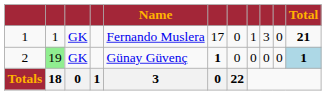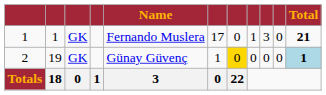(55, 57) lightgreen background -> (55, 57) no background
(218, 57) bold -> (218, 57) normal
(237, 57) no background -> (237, 57) gold background
